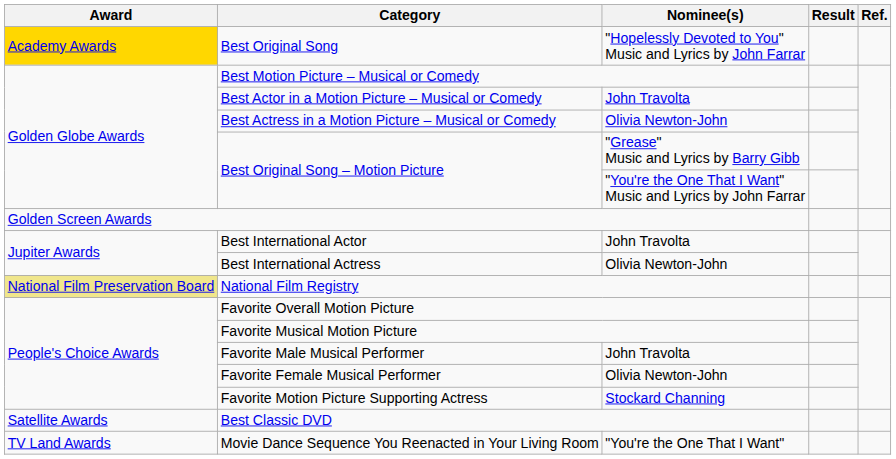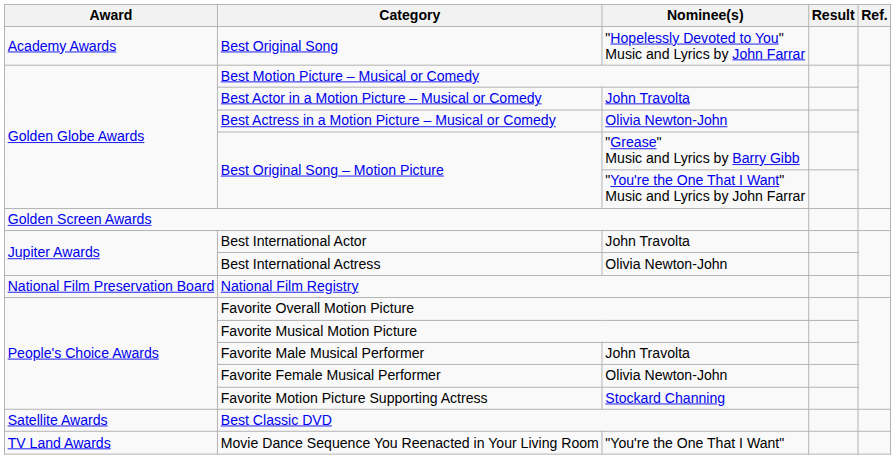(62, 45) gold background -> (62, 45) no background
(111, 286) khaki background -> (111, 286) no background
